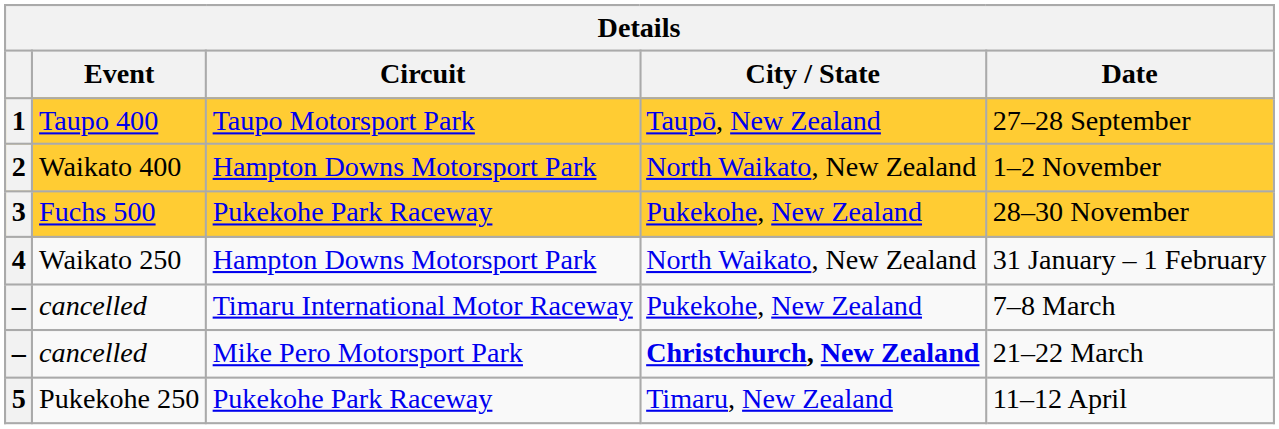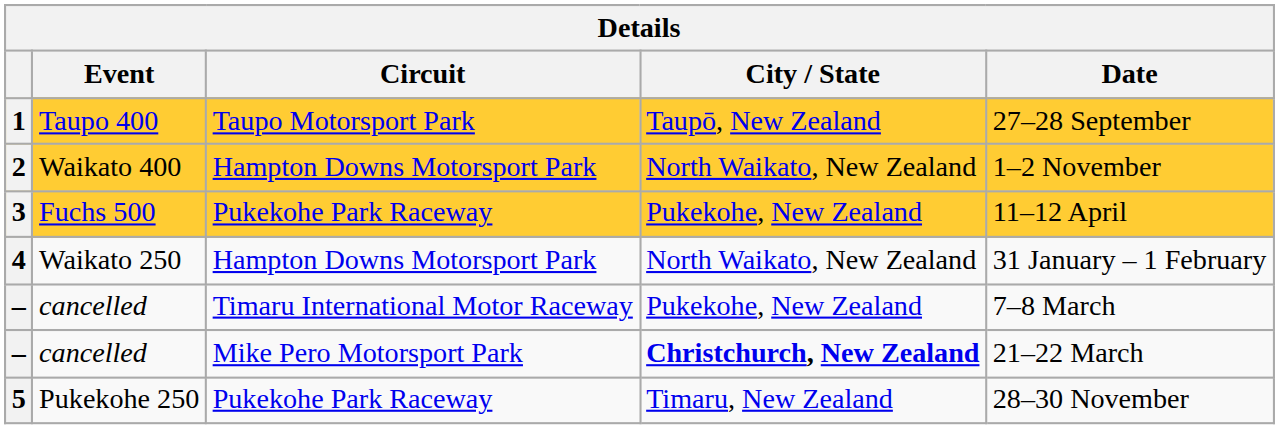(1091, 213) 28–30 November -> (1060, 213) 11–12 April
(1060, 398) 11–12 April -> (1091, 398) 28–30 November
